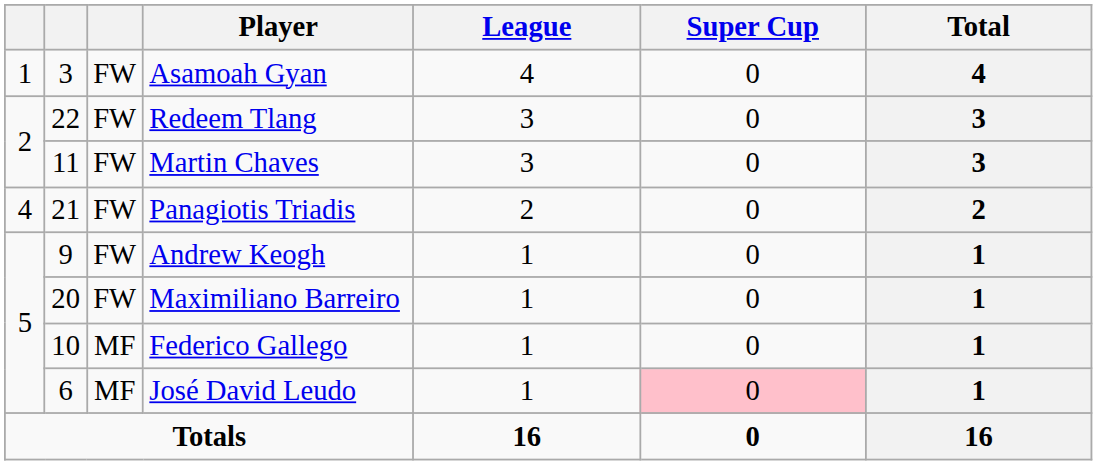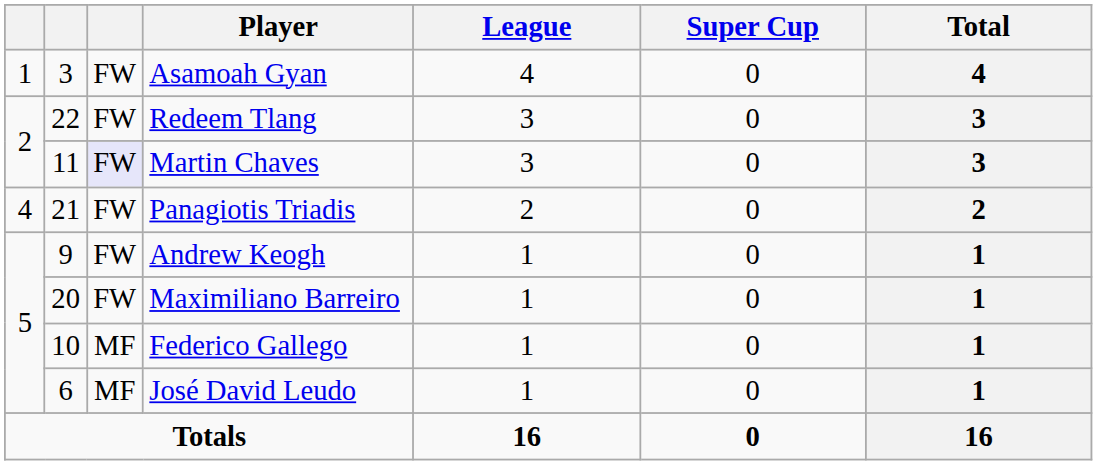(115, 163) no background -> (115, 163) lavender background
(753, 390) pink background -> (753, 390) no background
